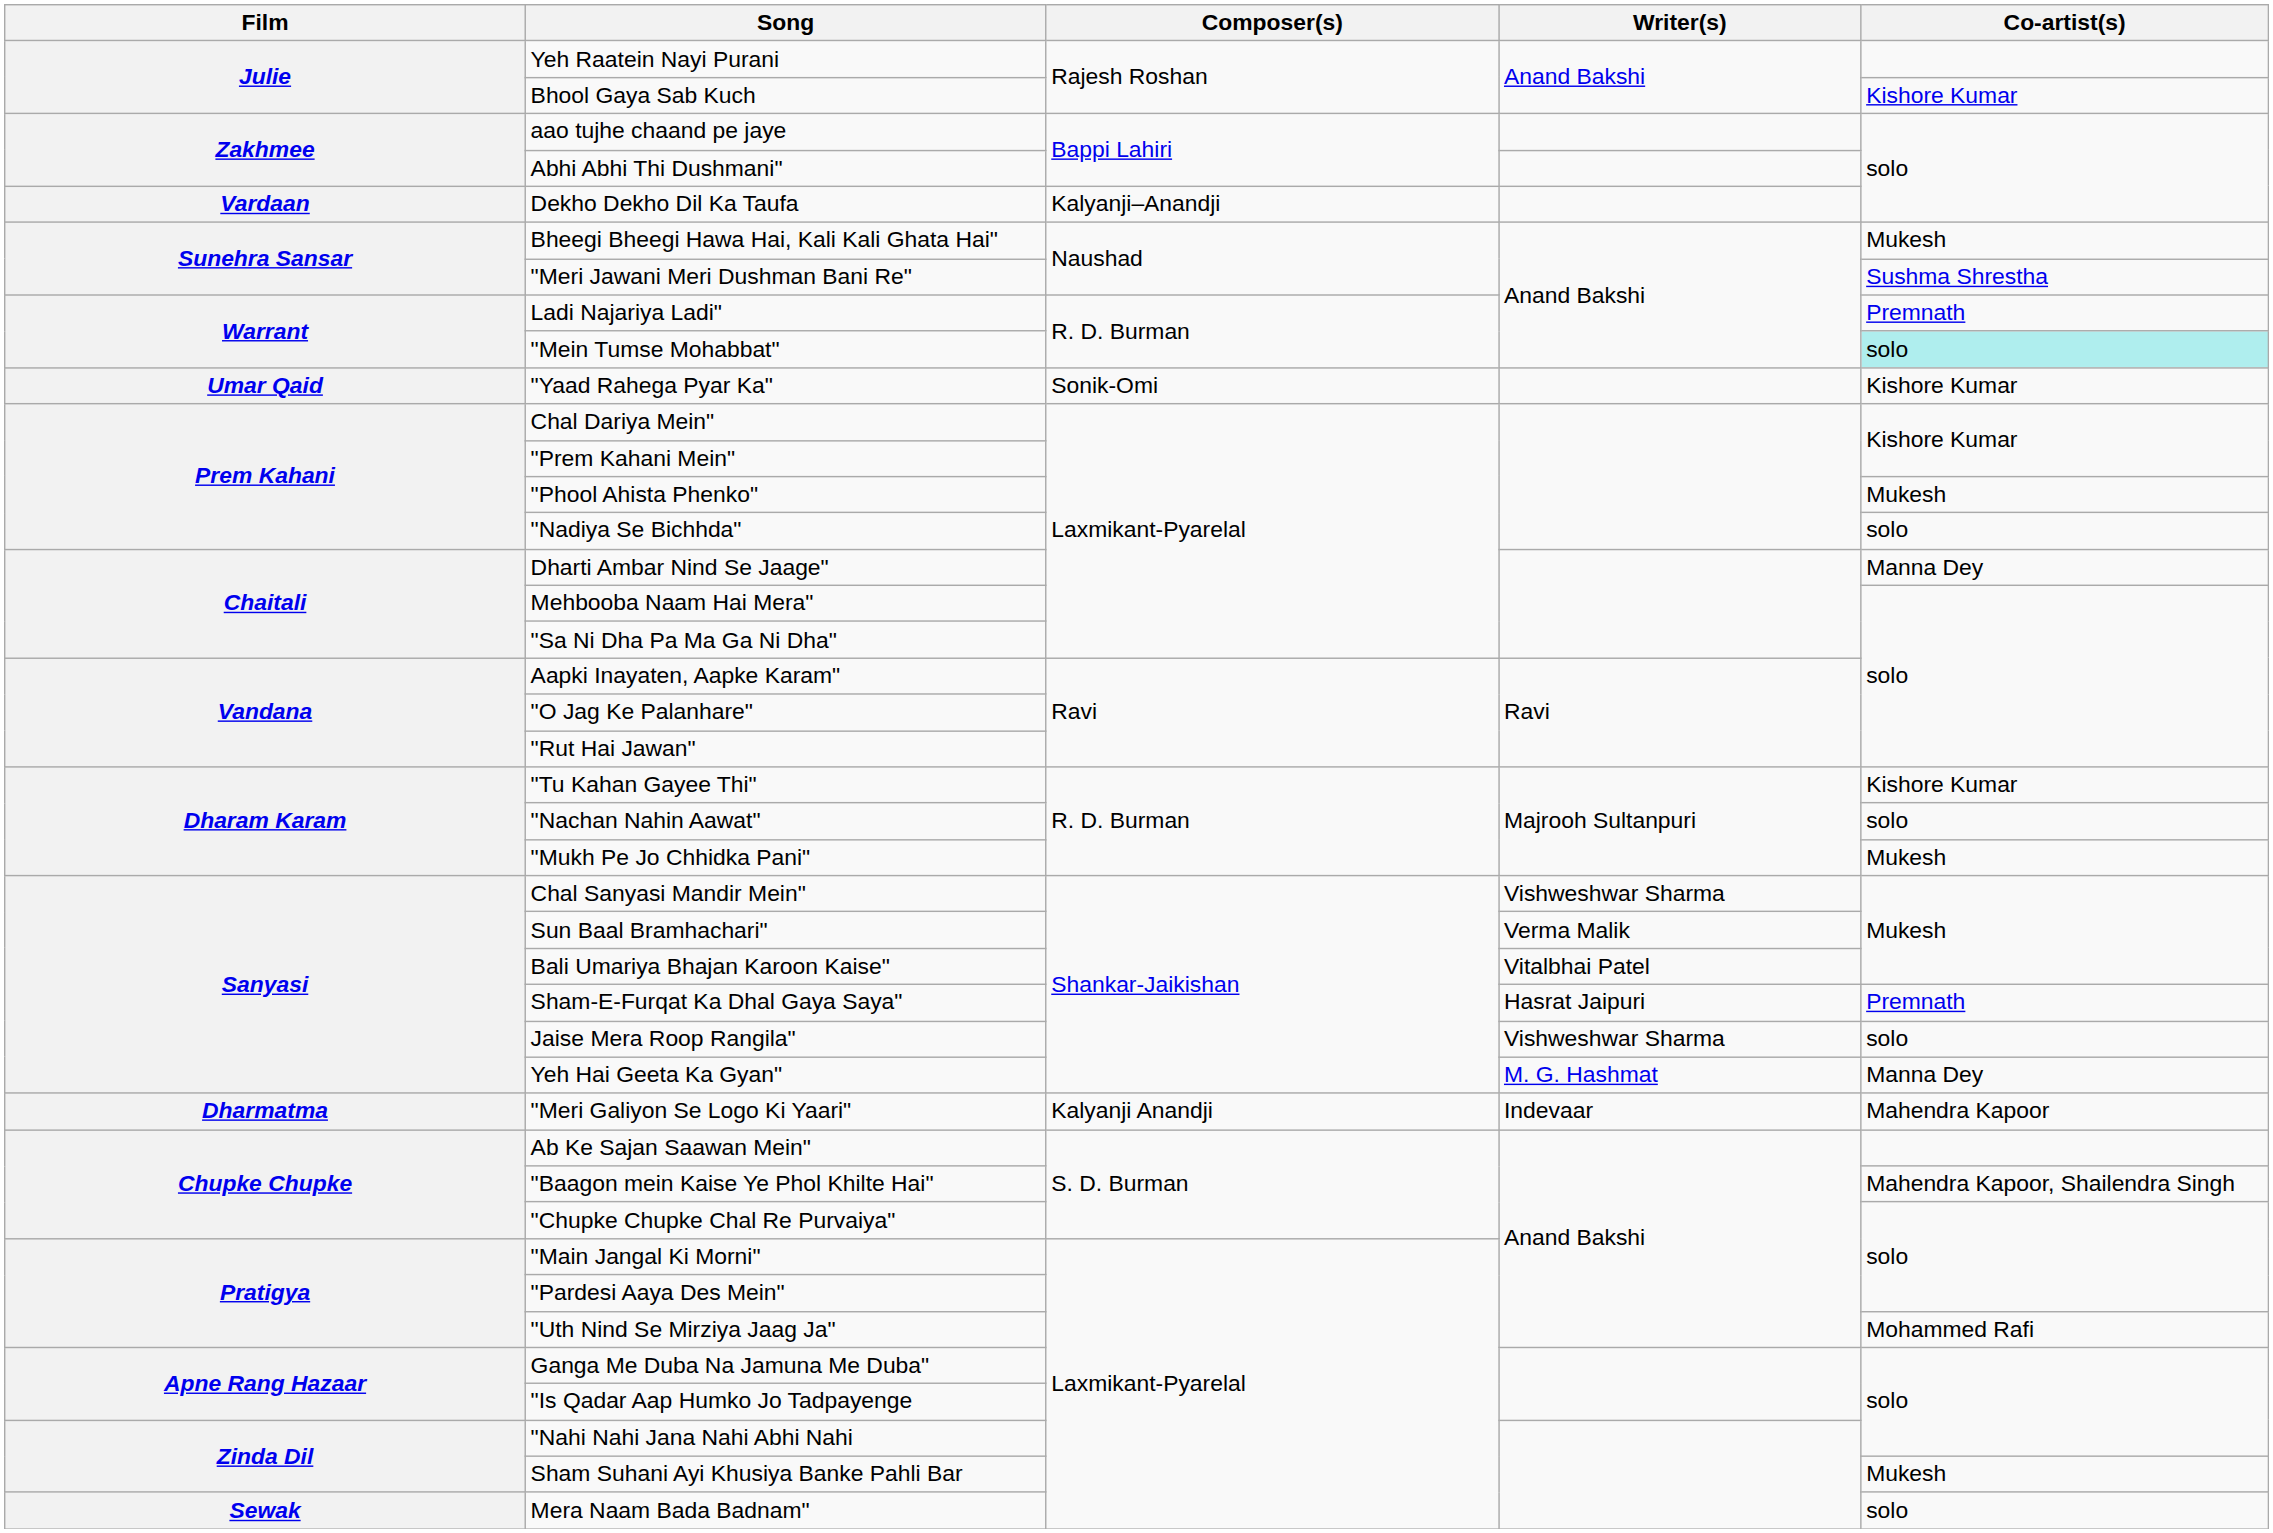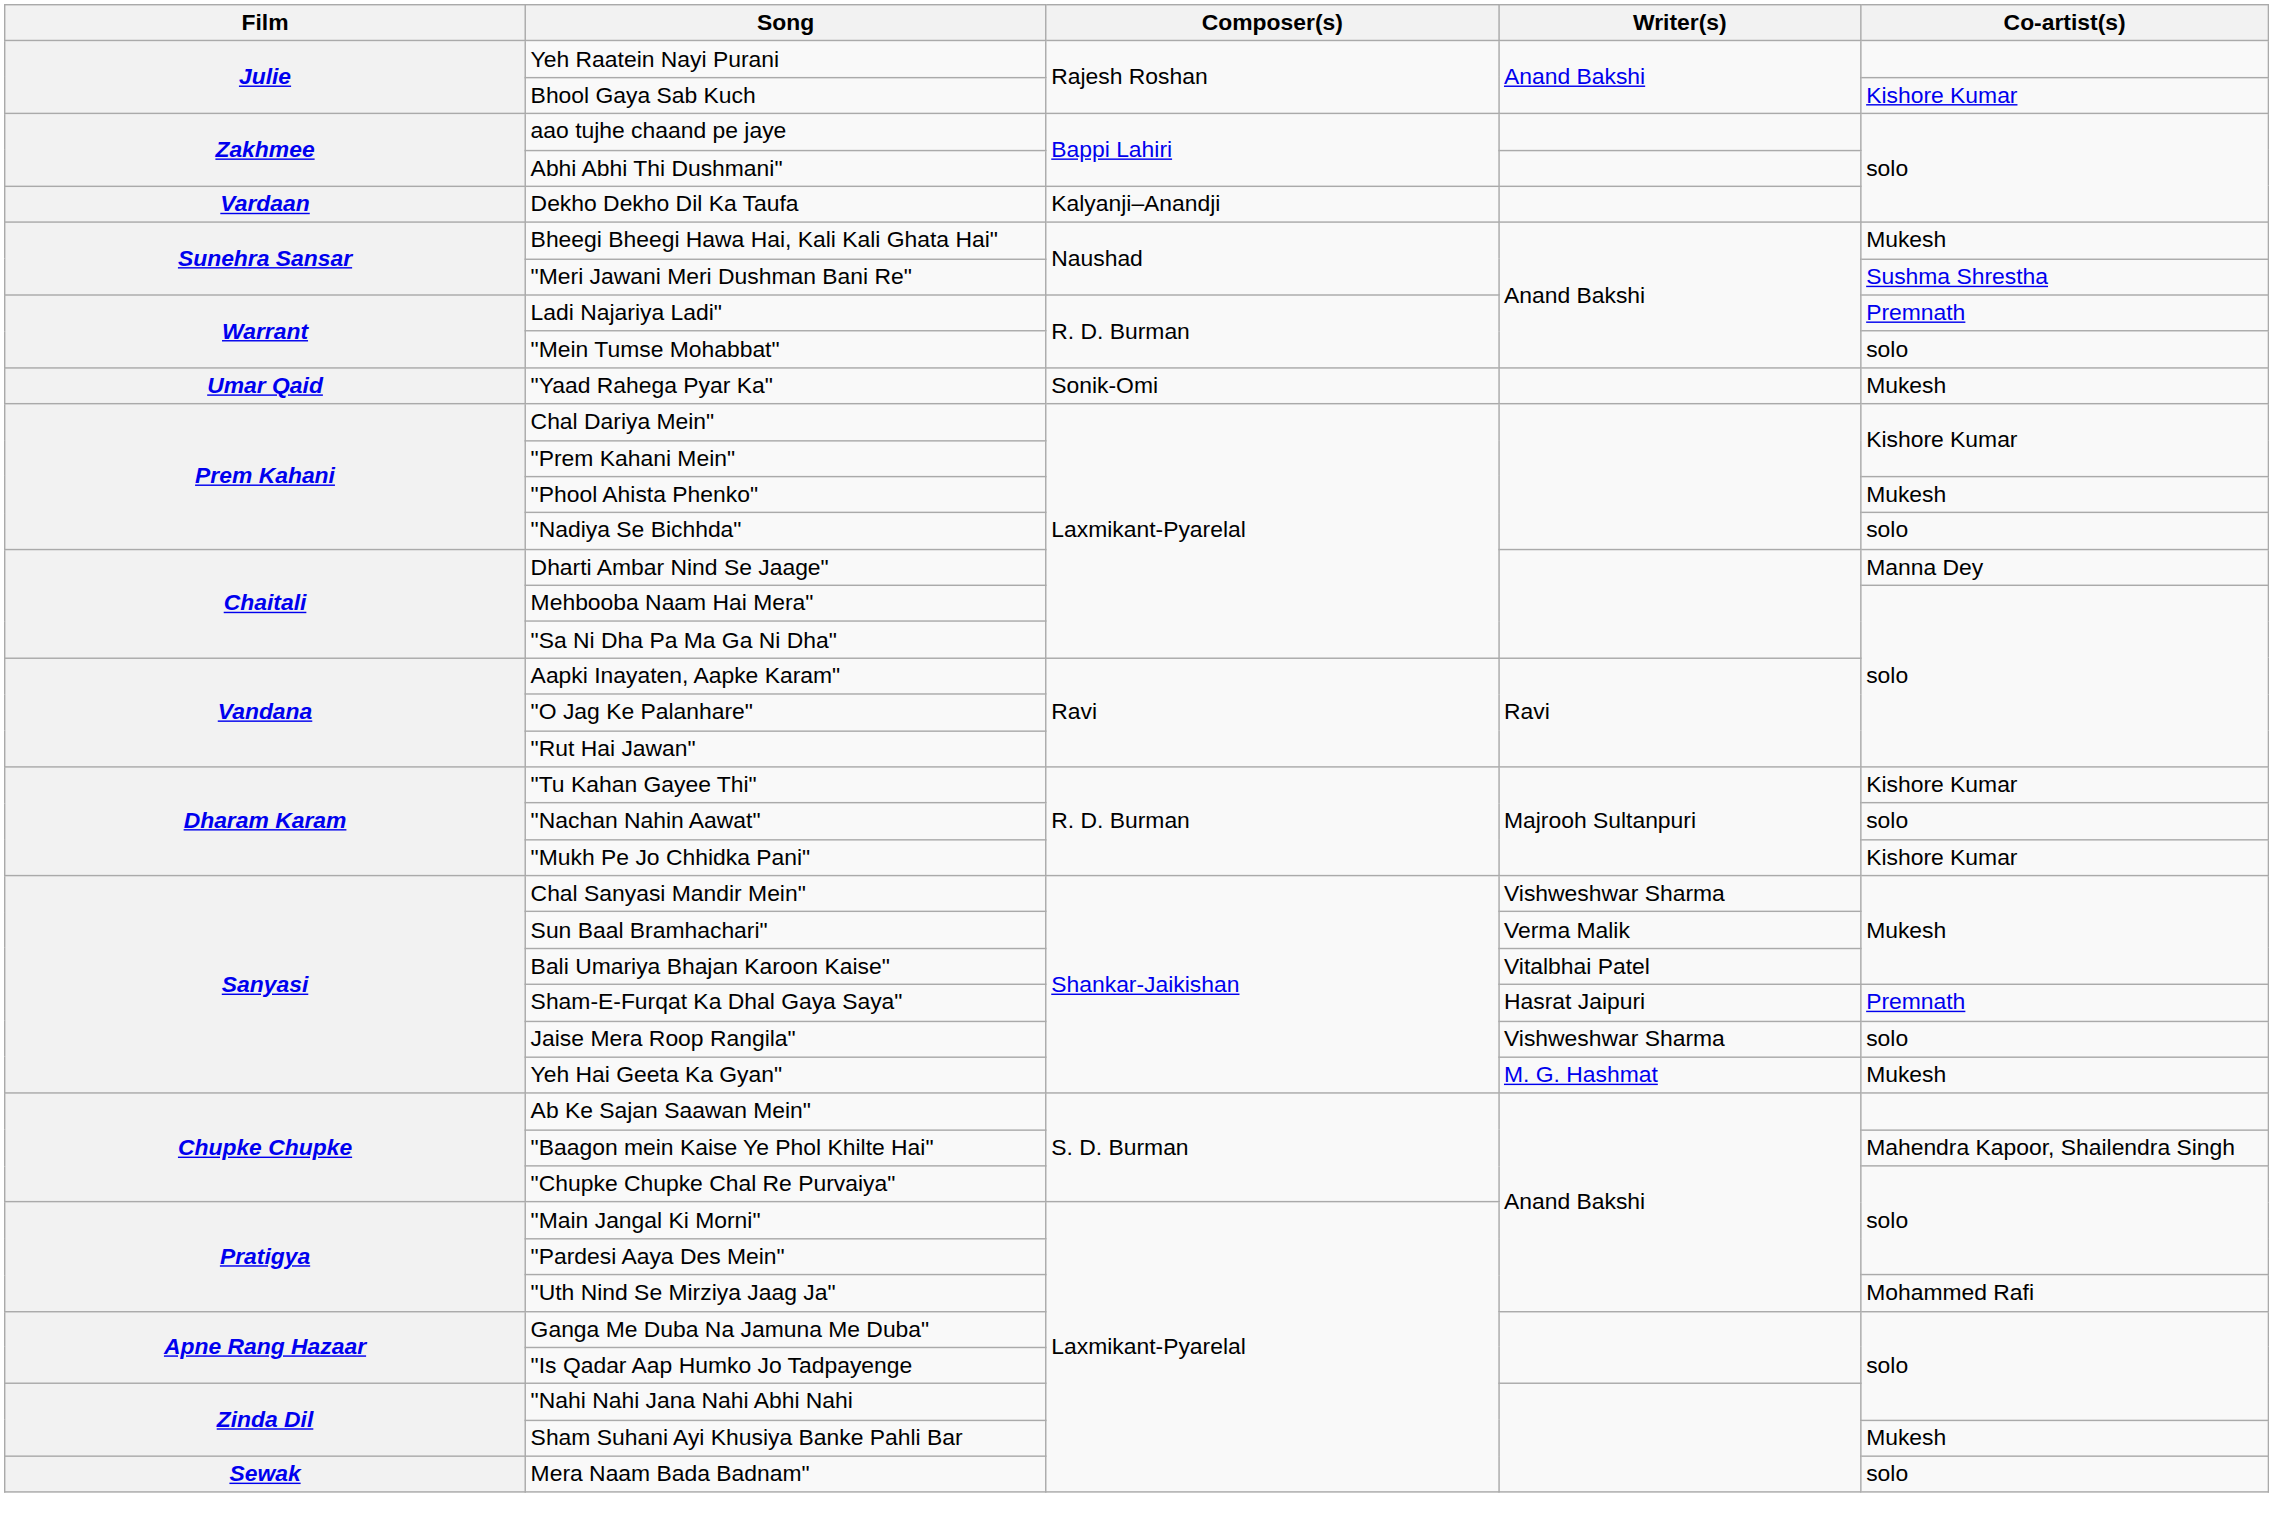(1887, 349) paleturquoise background -> (1887, 349) no background
(1942, 385) Kishore Kumar -> (1906, 385) Mukesh
(1906, 857) Mukesh -> (1942, 857) Kishore Kumar
(1925, 1074) Manna Dey -> (1906, 1074) Mukesh
- row: (691, 1111)
